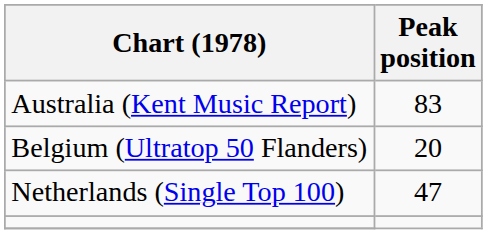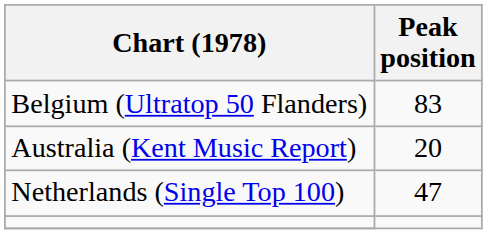(184, 103) Australia (Kent Music Report) -> (189, 103) Belgium (Ultratop 50 Flanders)
(189, 147) Belgium (Ultratop 50 Flanders) -> (184, 147) Australia (Kent Music Report)
